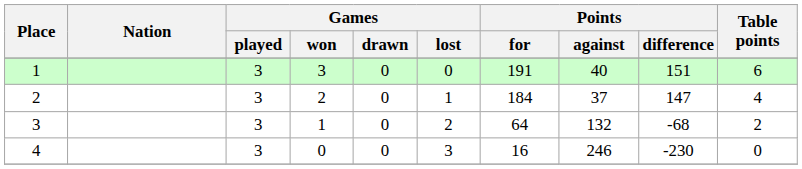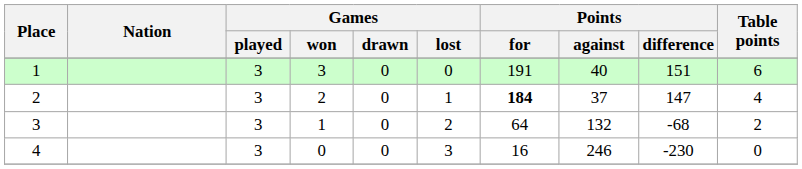(520, 97) normal -> (520, 97) bold
